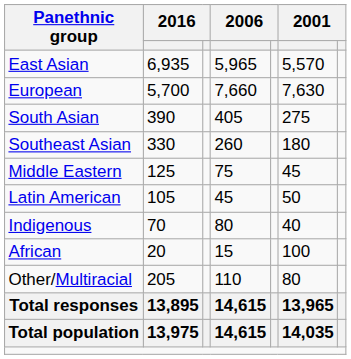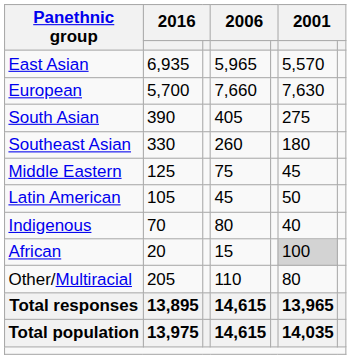(296, 252) no background -> (296, 252) lightgrey background
